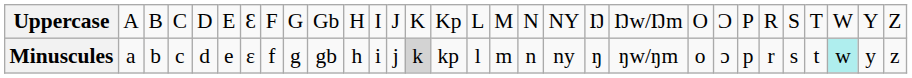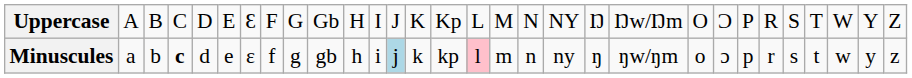(180, 55) normal -> (180, 55) bold
(396, 55) no background -> (396, 55) lightblue background
(418, 55) lightgrey background -> (418, 55) no background
(478, 55) no background -> (478, 55) pink background
(843, 55) paleturquoise background -> (843, 55) no background
